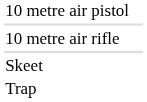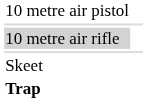(62, 38) no background -> (62, 38) lightgrey background
(21, 89) normal -> (23, 89) bold
